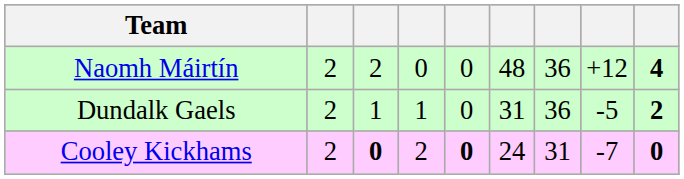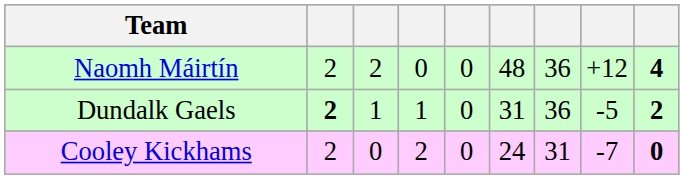(330, 109) normal -> (330, 109) bold
(376, 151) bold -> (376, 151) normal
(467, 151) bold -> (467, 151) normal
